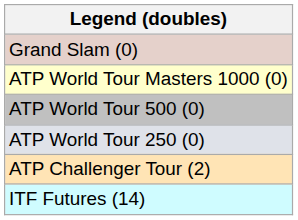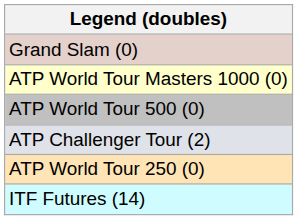(107, 139) ATP World Tour 250 (0) -> (110, 139) ATP Challenger Tour (2)
(110, 169) ATP Challenger Tour (2) -> (107, 169) ATP World Tour 250 (0)
